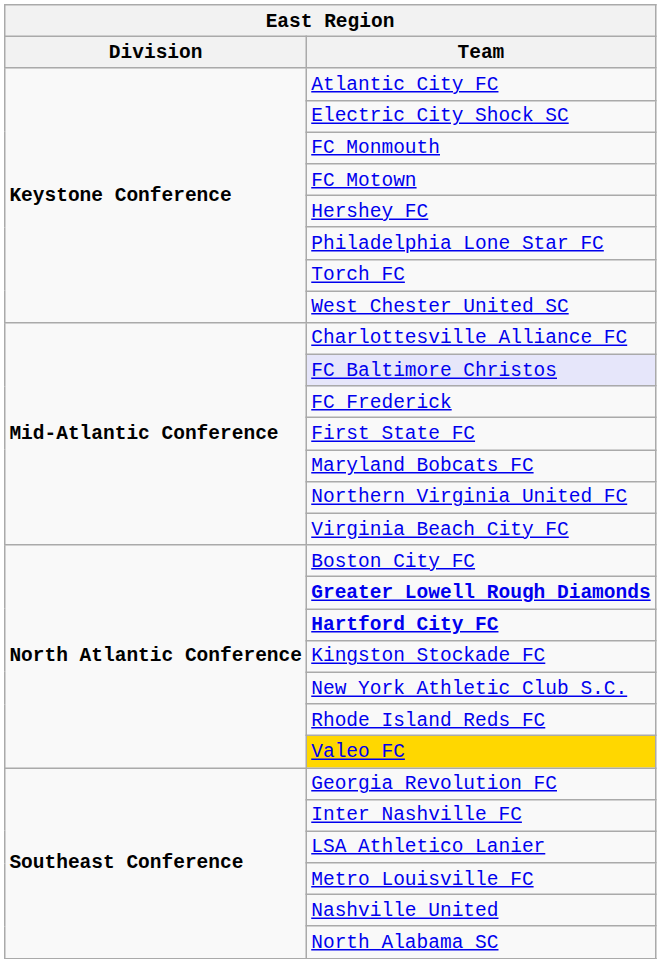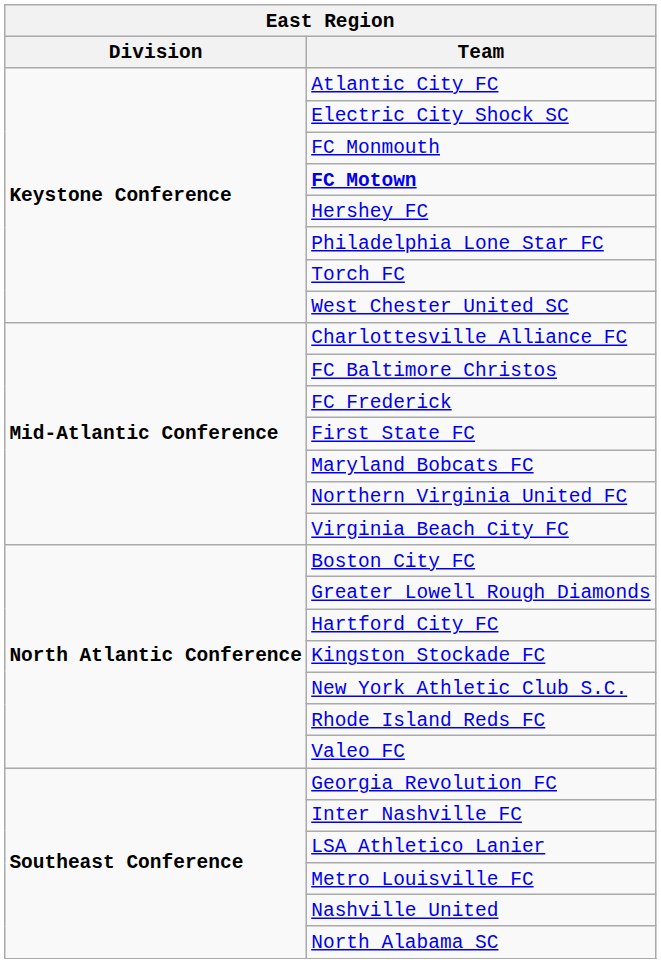(364, 180) normal -> (364, 180) bold
(434, 370) lavender background -> (434, 370) no background
(481, 593) bold -> (481, 593) normal
(405, 624) bold -> (405, 624) normal
(358, 752) gold background -> (358, 752) no background
